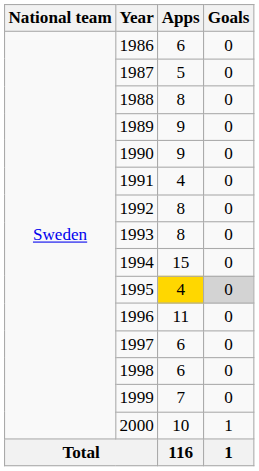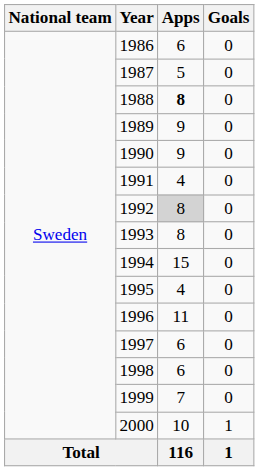(181, 99) normal -> (181, 99) bold
(181, 208) no background -> (181, 208) lightgrey background
(181, 289) gold background -> (181, 289) no background
(229, 289) lightgrey background -> (229, 289) no background
